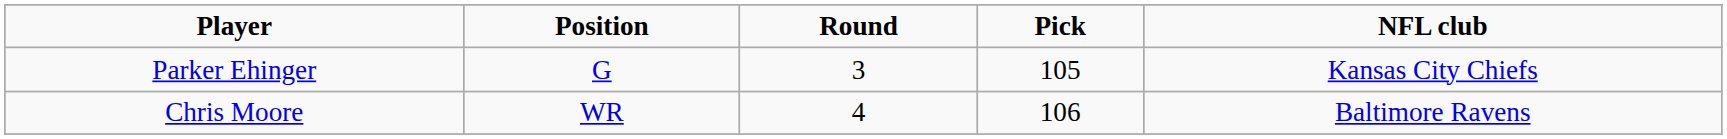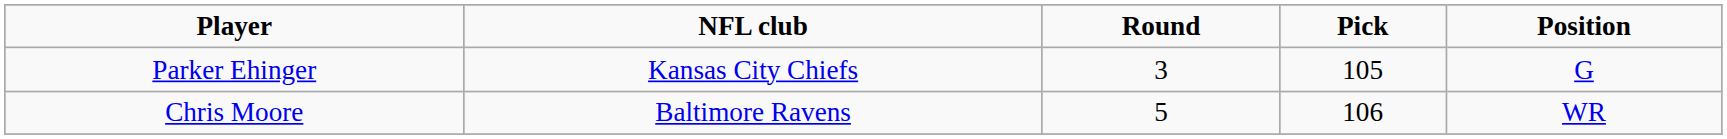columns swapped: (602, 26) <-> (1433, 26)
(859, 112) 4 -> (1161, 112) 5
